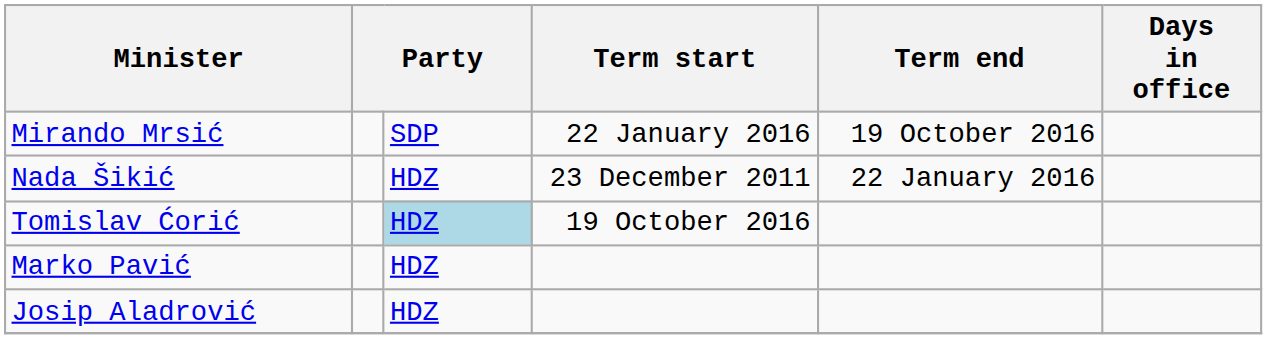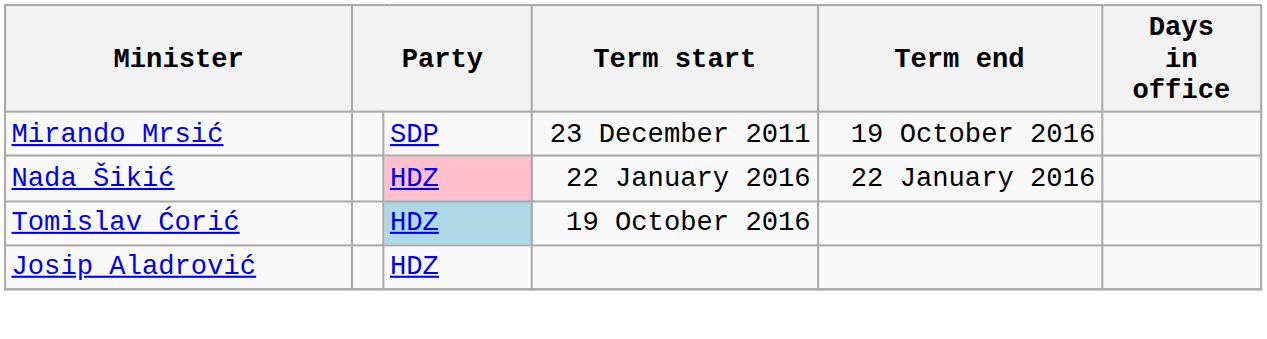(688, 134) 22 January 2016 -> (680, 134) 23 December 2011
(414, 178) no background -> (414, 178) pink background
(680, 178) 23 December 2011 -> (688, 178) 22 January 2016
- row: (101, 267)
